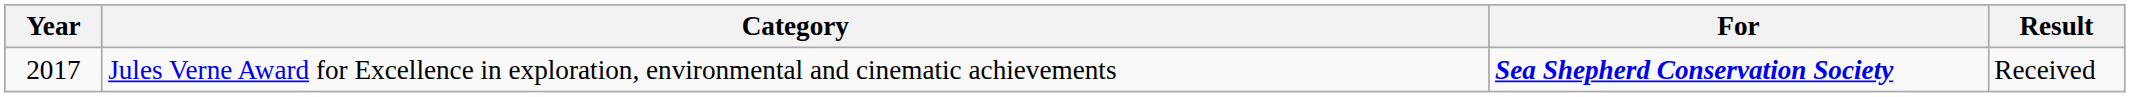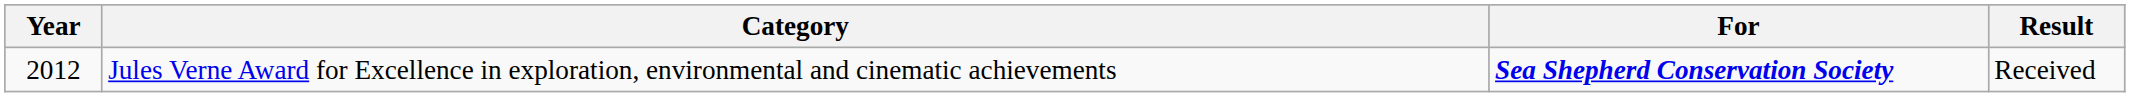(53, 69) 2017 -> (53, 69) 2012
